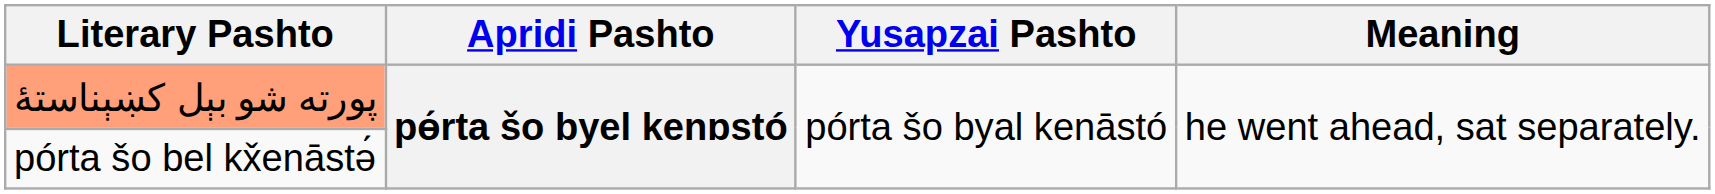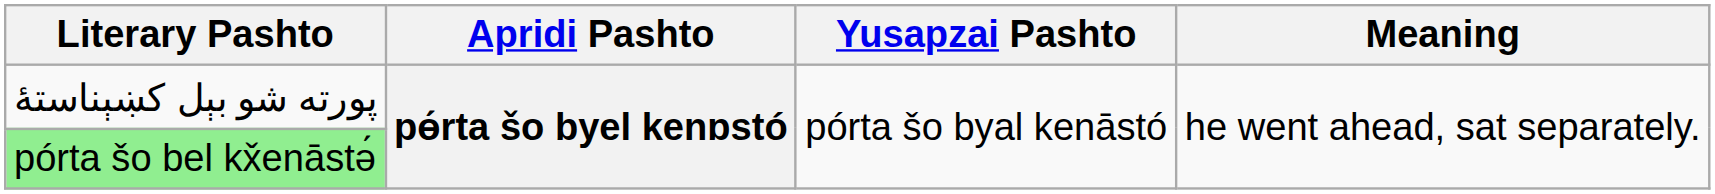(195, 97) lightsalmon background -> (195, 97) no background
(195, 157) no background -> (195, 157) lightgreen background
